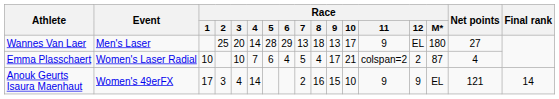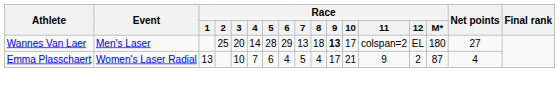(335, 44) normal -> (335, 44) bold
(384, 44) 9 -> (384, 44) colspan=2
(207, 60) 10 -> (207, 60) 13
(384, 60) colspan=2 -> (384, 60) 9
- row: (45, 81)
